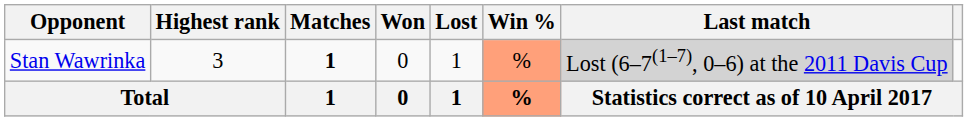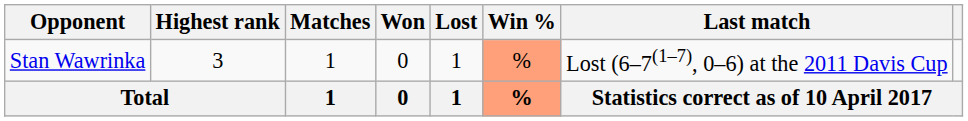(330, 60) bold -> (330, 60) normal
(757, 60) lightgrey background -> (757, 60) no background
